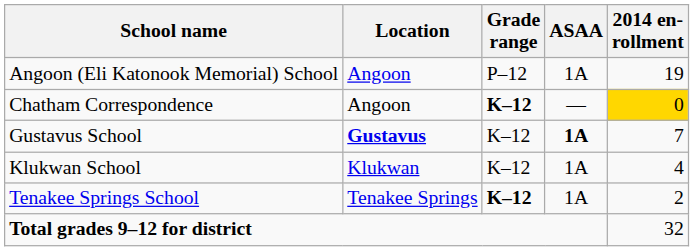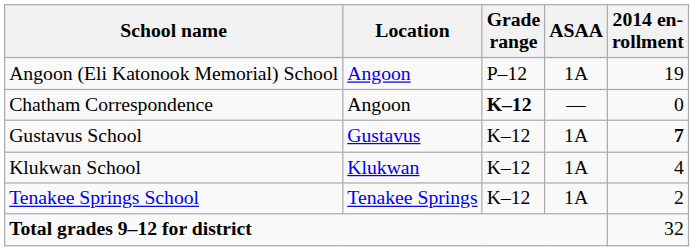(679, 104) gold background -> (679, 104) no background
(387, 135) bold -> (384, 135) normal
(576, 135) bold -> (576, 135) normal
(679, 135) normal -> (679, 135) bold
(509, 198) bold -> (509, 198) normal
